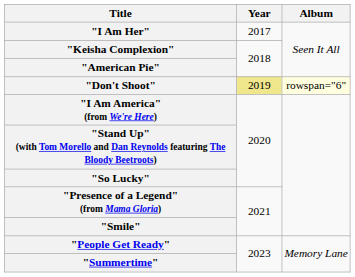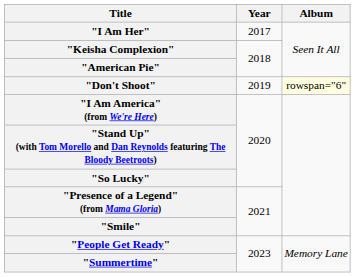(259, 85) khaki background -> (259, 85) no background
